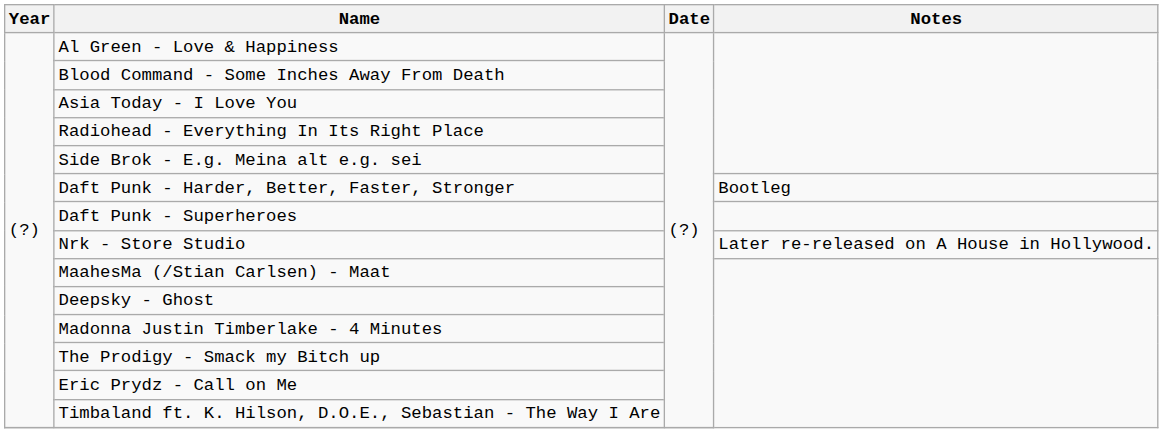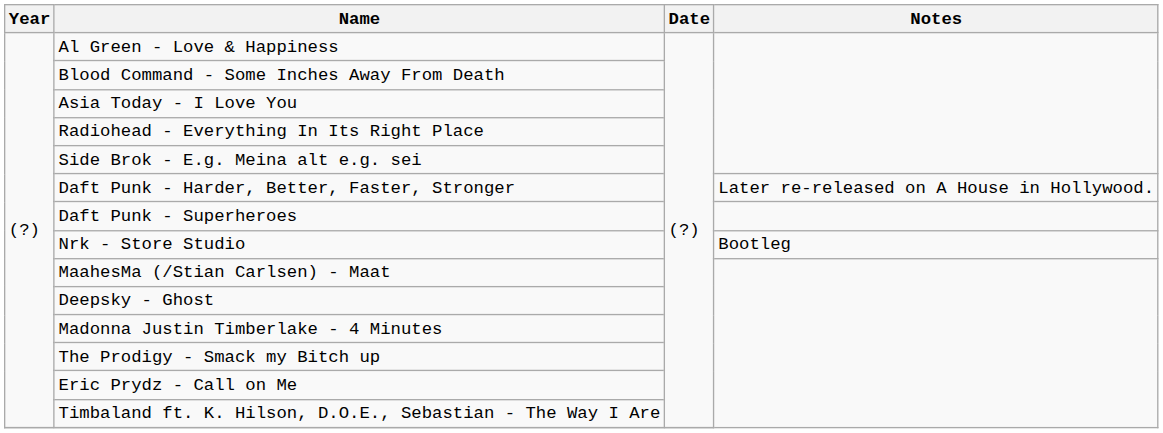(755, 188) Bootleg -> (936, 188) Later re-released on A House in Hollywood.
(936, 244) Later re-released on A House in Hollywood. -> (755, 244) Bootleg
